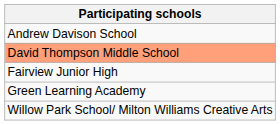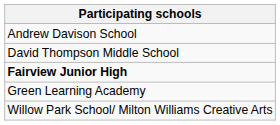(93, 52) lightsalmon background -> (93, 52) no background
(63, 72) normal -> (67, 72) bold
